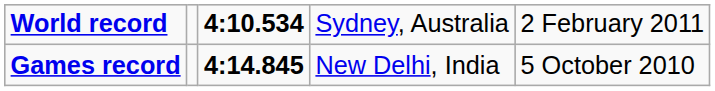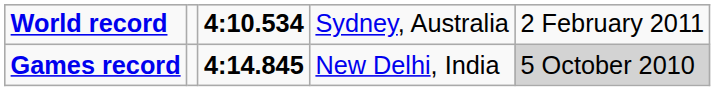(608, 64) no background -> (608, 64) lightgrey background
